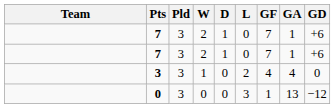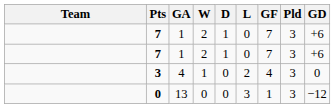columns swapped: (181, 14) <-> (292, 14)
